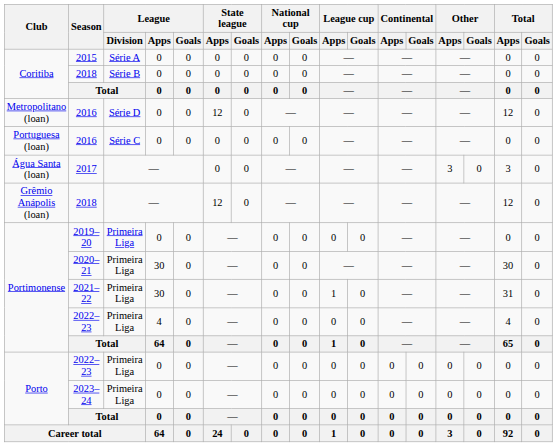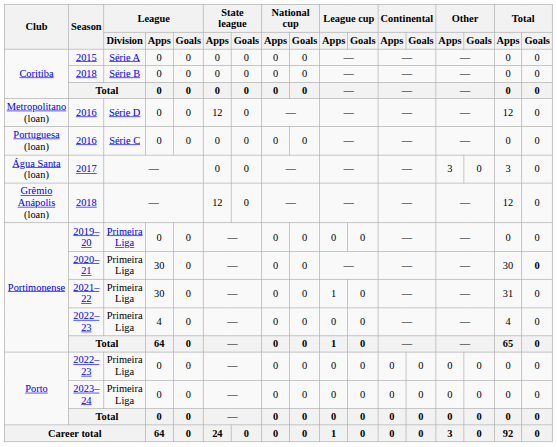(537, 265) normal -> (537, 265) bold
